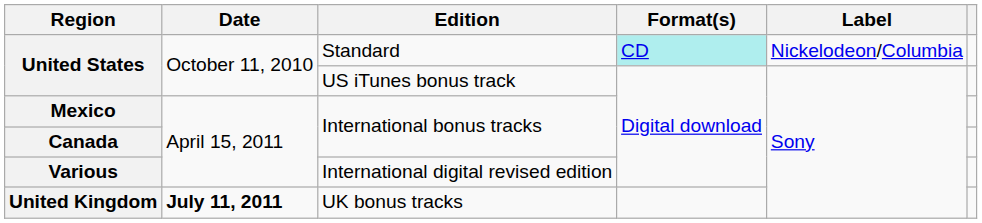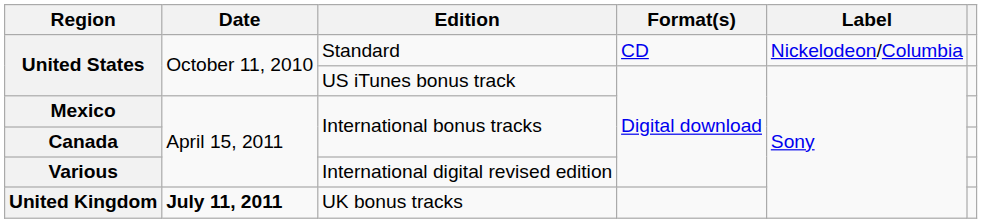(635, 50) paleturquoise background -> (635, 50) no background
